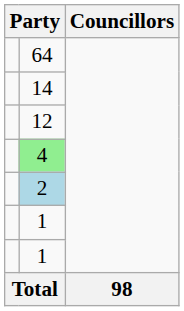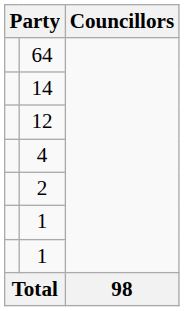(42, 155) lightgreen background -> (42, 155) no background
(42, 188) lightblue background -> (42, 188) no background
